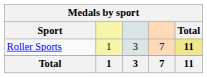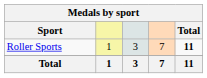(189, 47) khaki background -> (189, 47) no background
